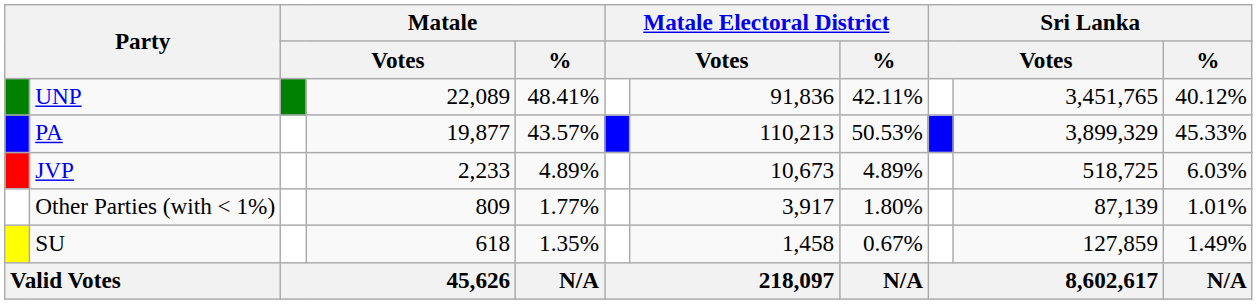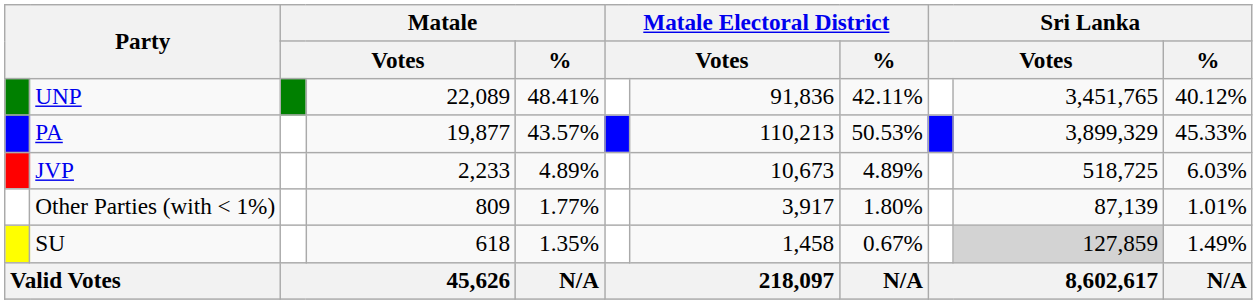(1120, 243) no background -> (1120, 243) lightgrey background
